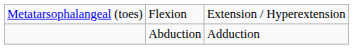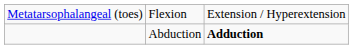(233, 34) normal -> (235, 34) bold
